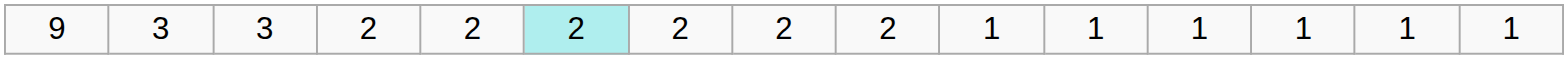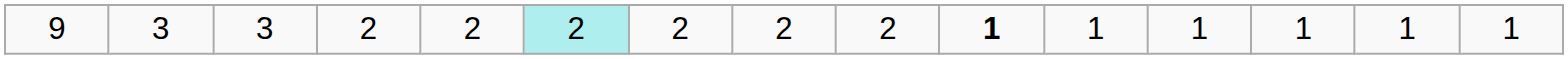(992, 29) normal -> (992, 29) bold
